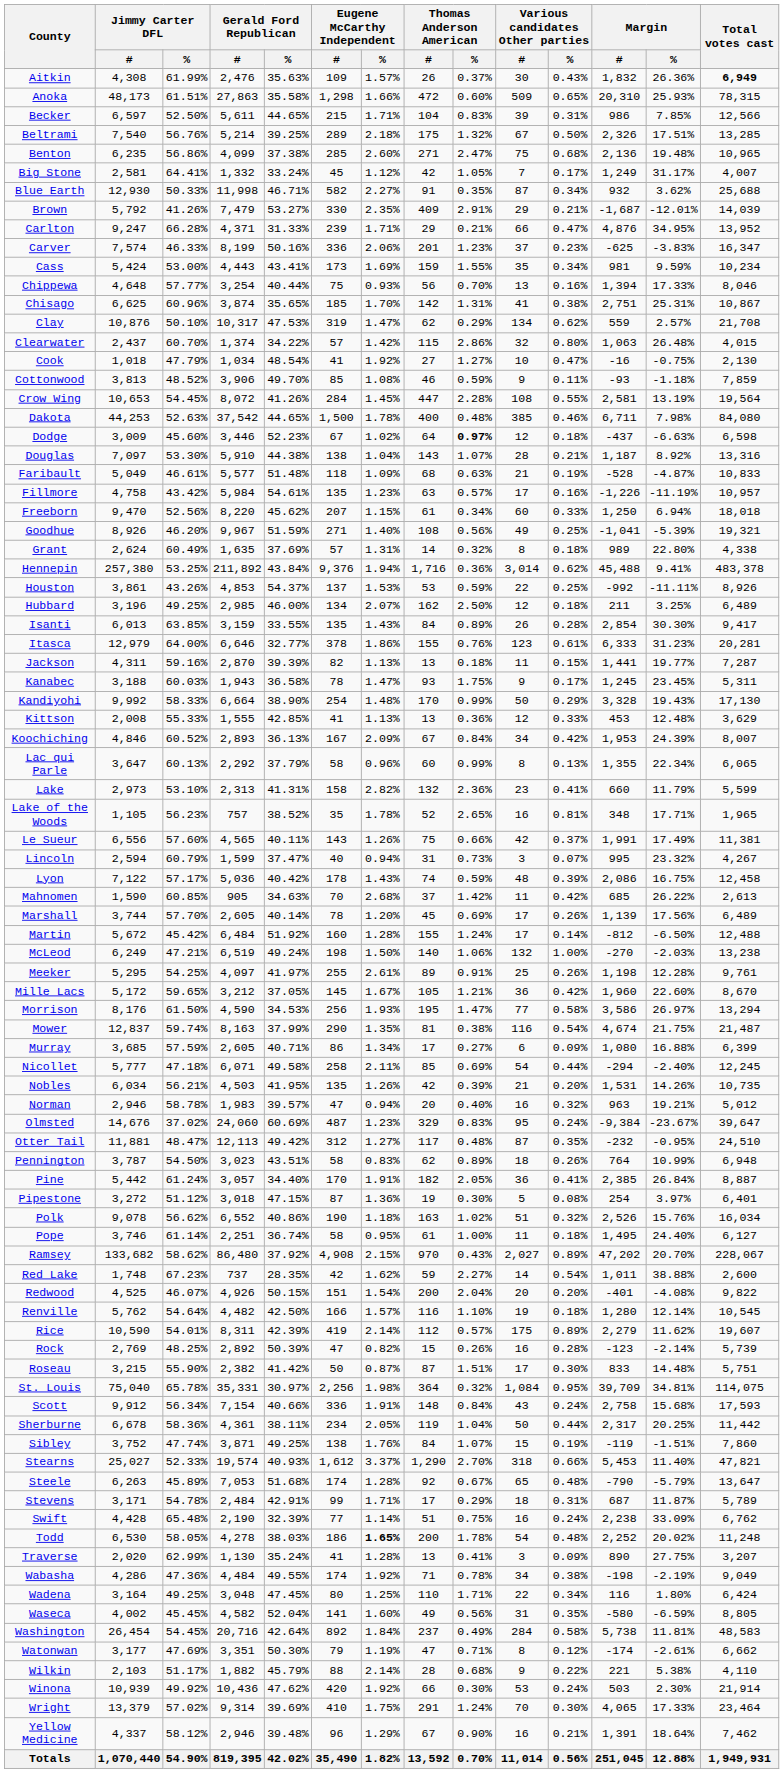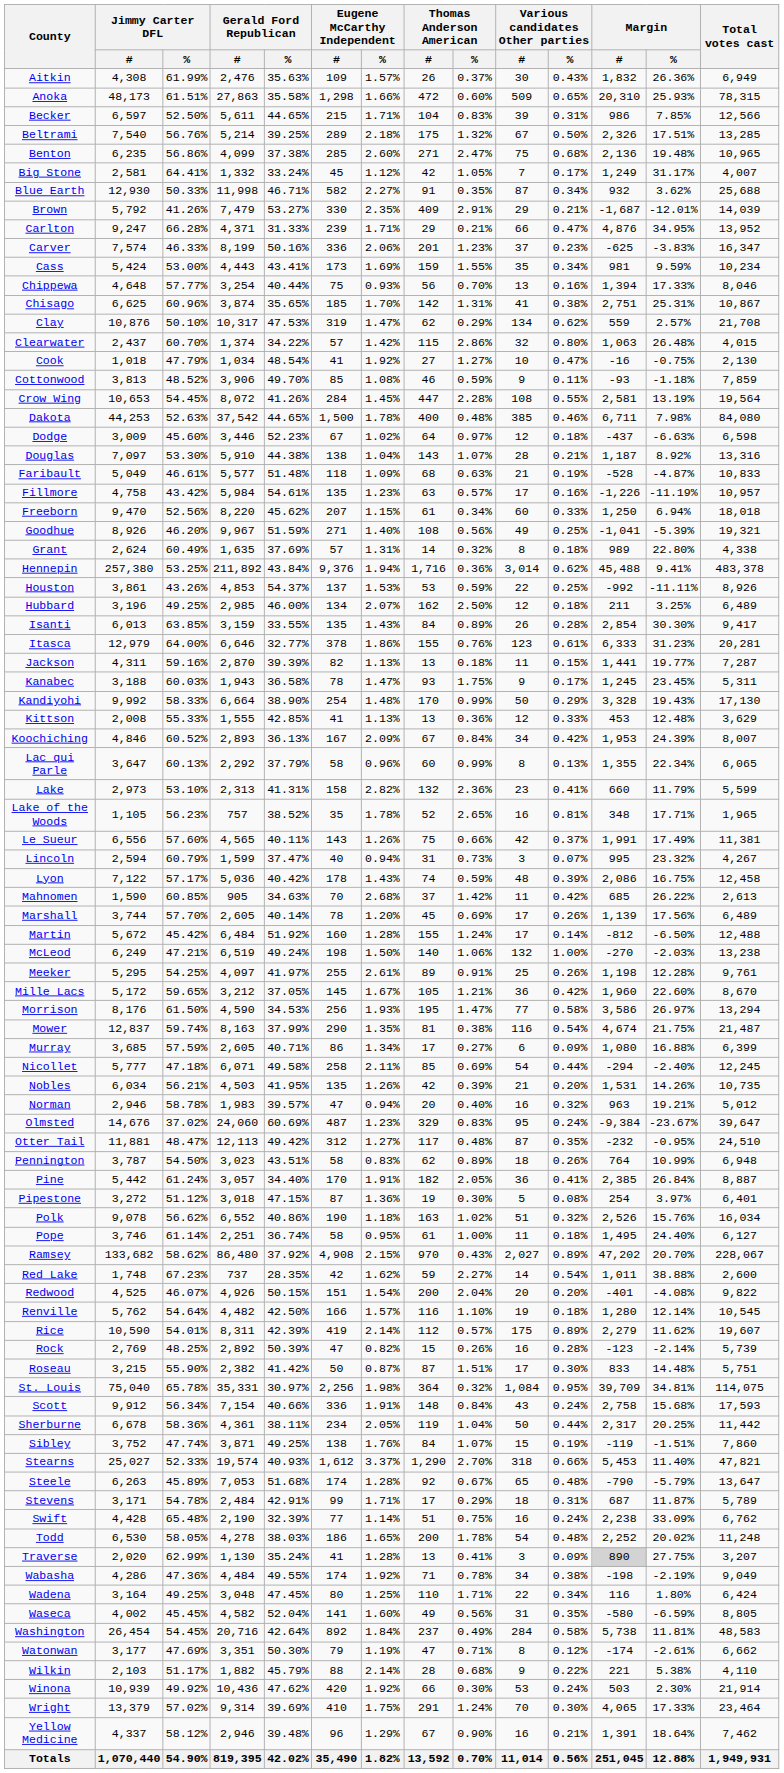(740, 78) bold -> (740, 78) normal
(475, 437) bold -> (475, 437) normal
(382, 1538) bold -> (382, 1538) normal
(619, 1557) no background -> (619, 1557) lightgrey background
